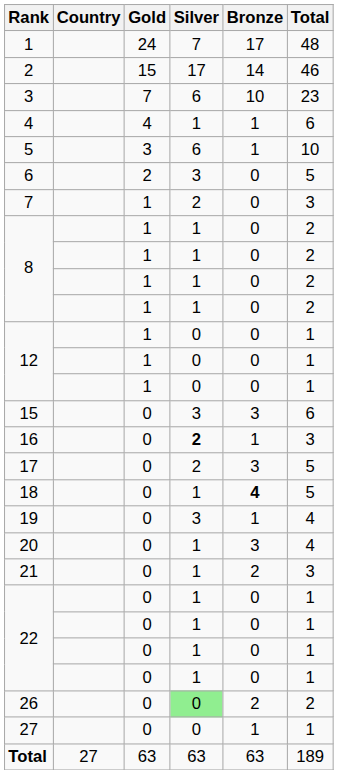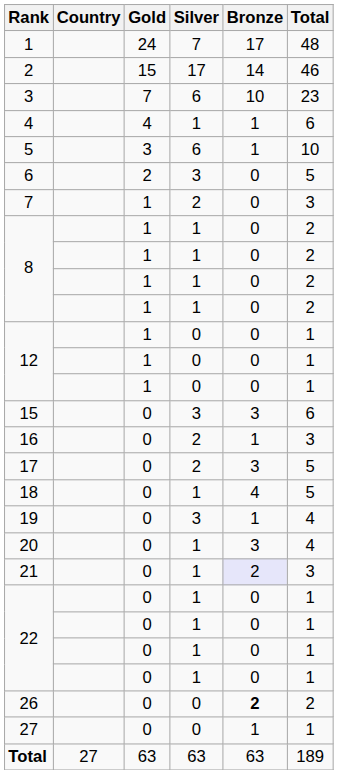(196, 439) bold -> (196, 439) normal
(255, 492) bold -> (255, 492) normal
(255, 571) no background -> (255, 571) lavender background
(196, 703) lightgreen background -> (196, 703) no background
(255, 703) normal -> (255, 703) bold
